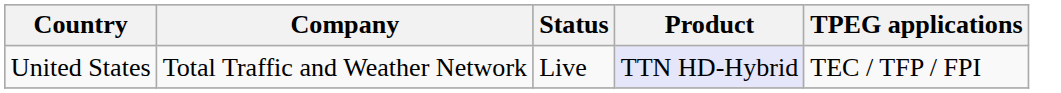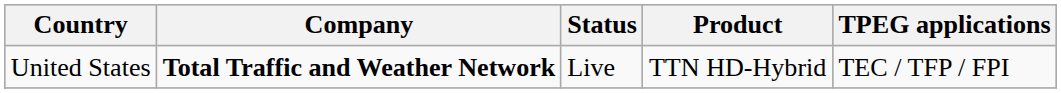(345, 66) normal -> (359, 66) bold
(709, 66) lavender background -> (738, 66) no background
